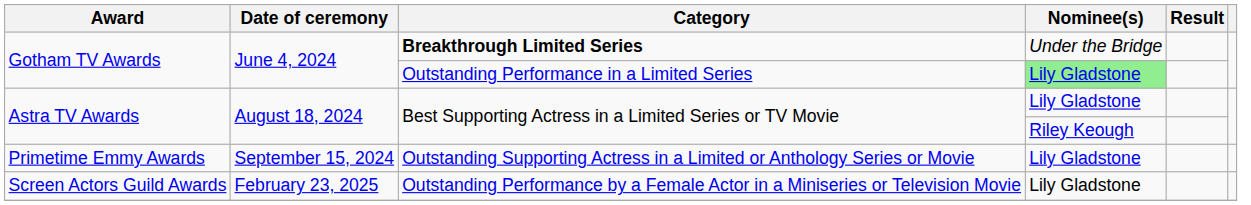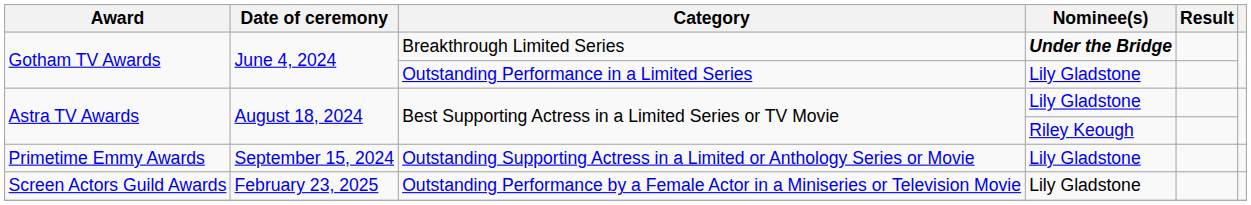(522, 46) bold -> (513, 46) normal
(1096, 46) normal -> (1101, 46) bold
(1085, 74) lightgreen background -> (1085, 74) no background
